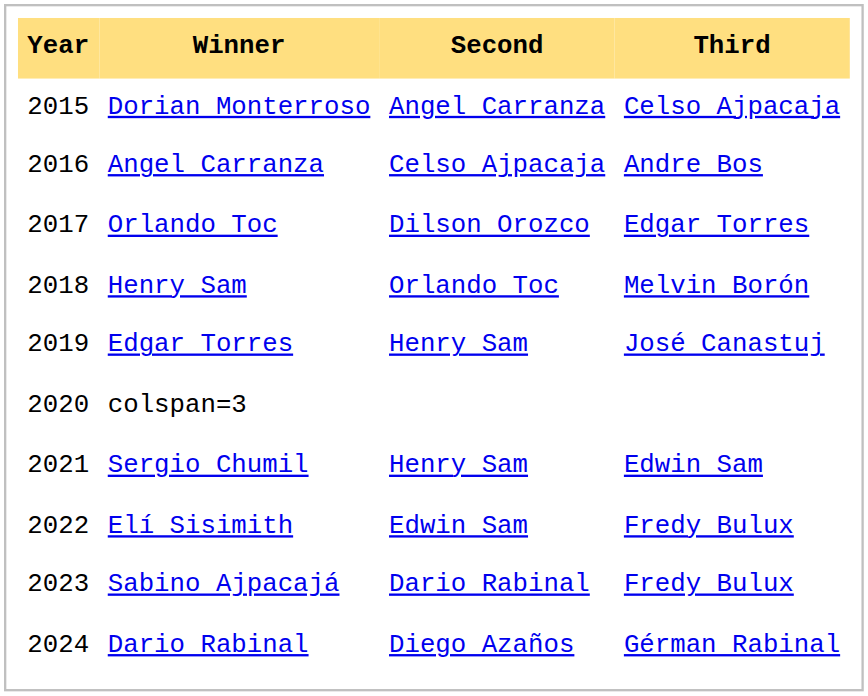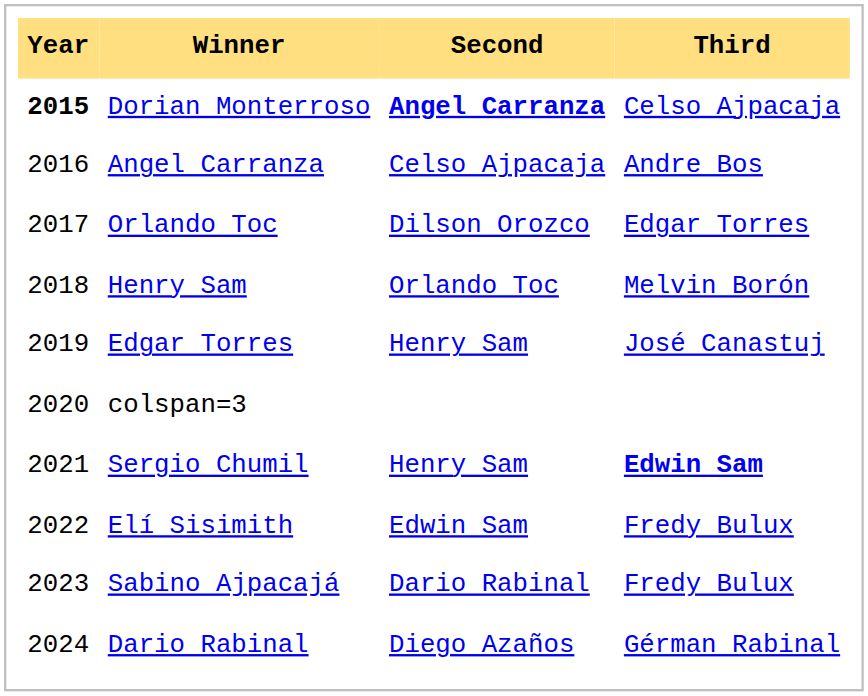(58, 106) normal -> (58, 106) bold
(497, 106) normal -> (497, 106) bold
(693, 465) normal -> (693, 465) bold
